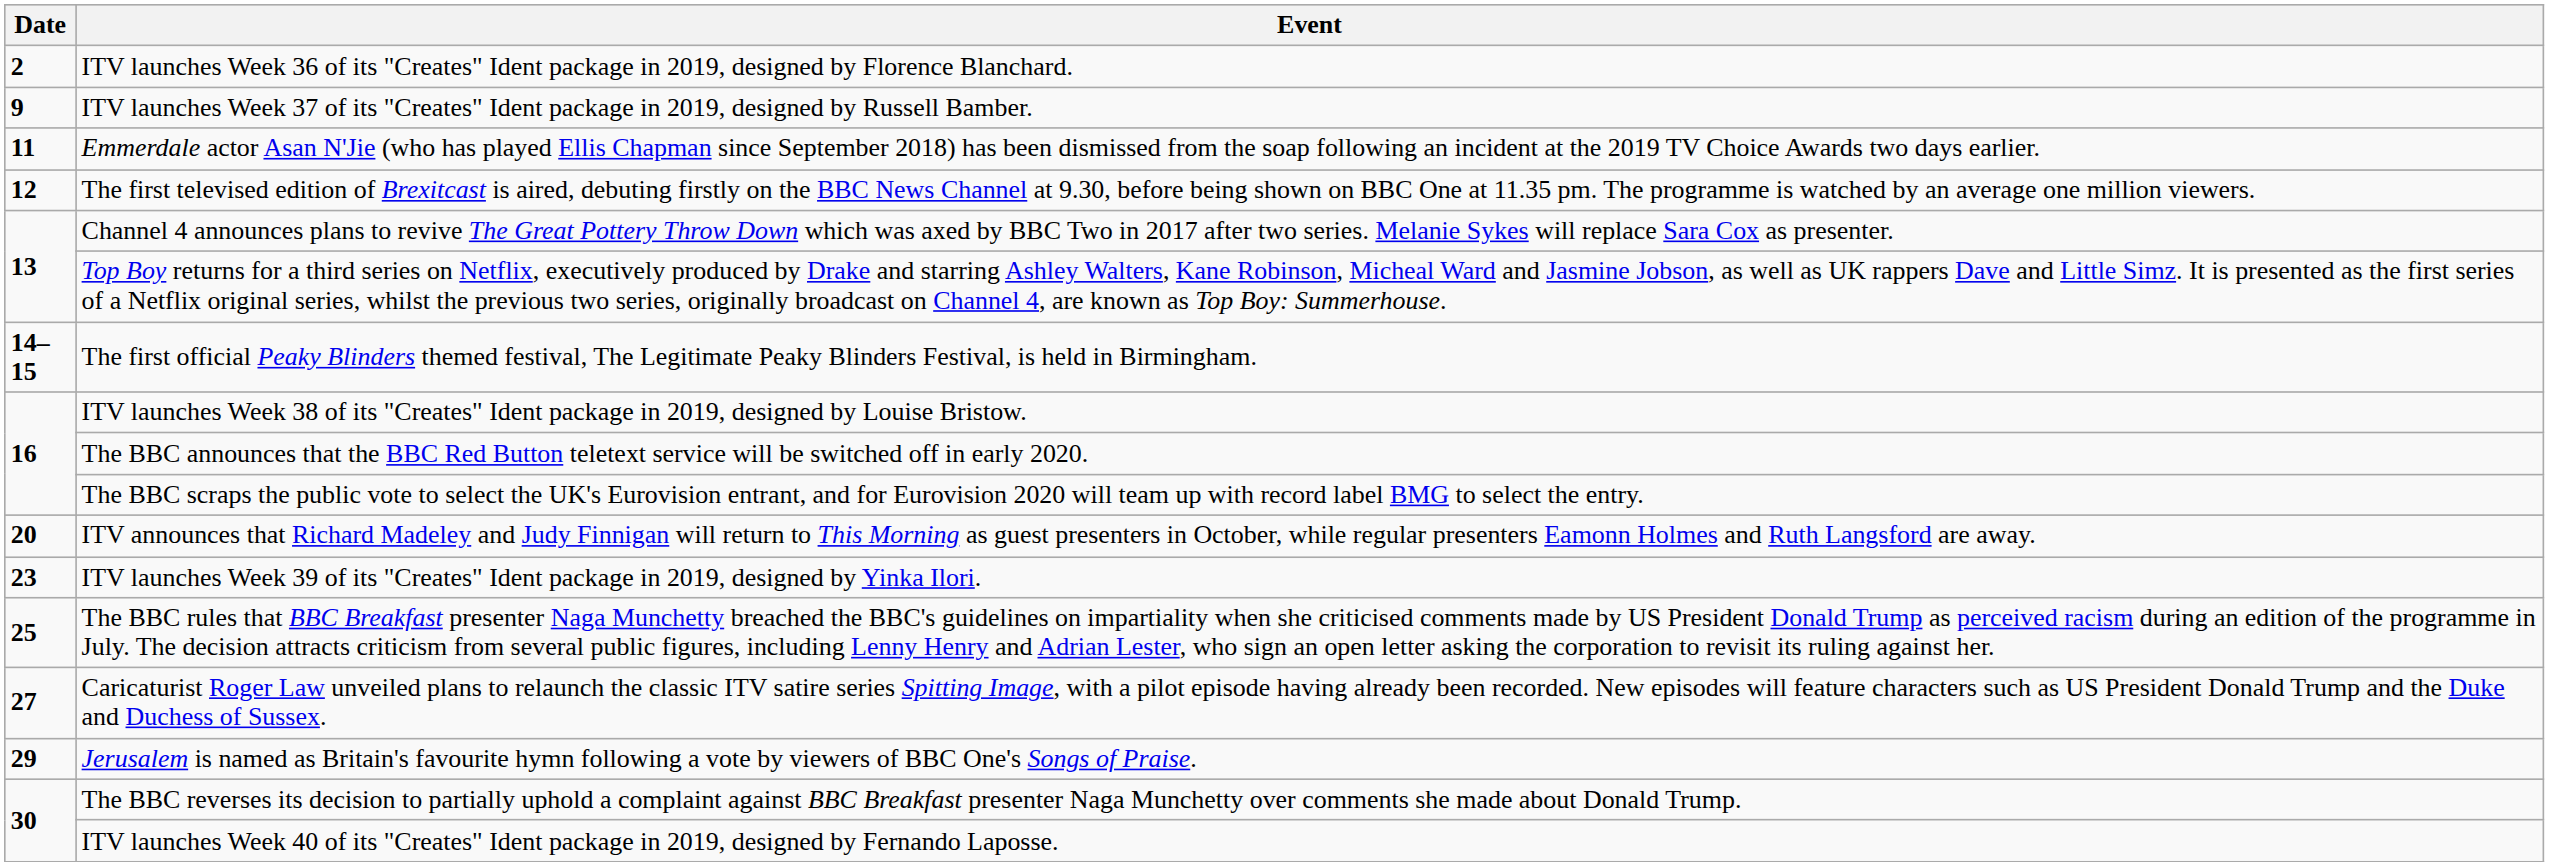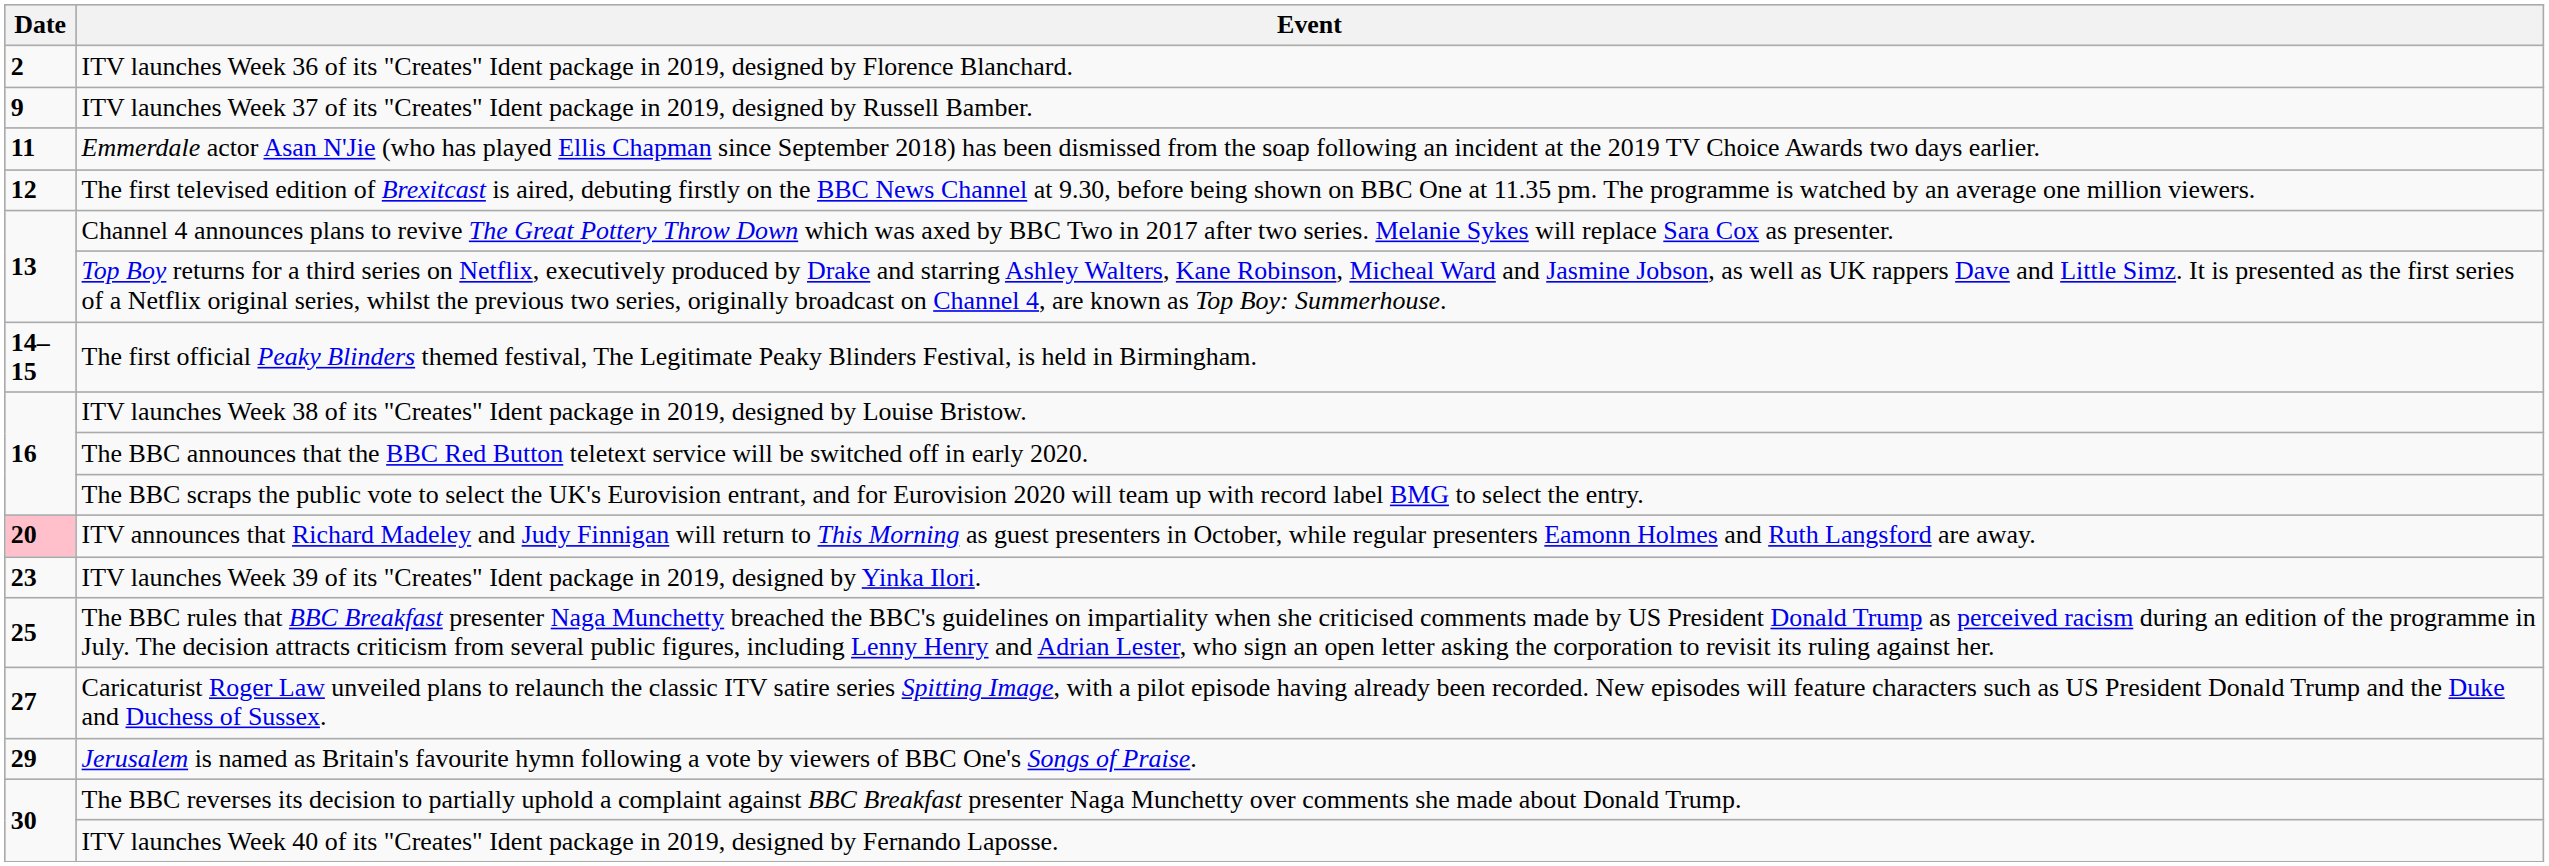(24, 535) no background -> (24, 535) pink background
